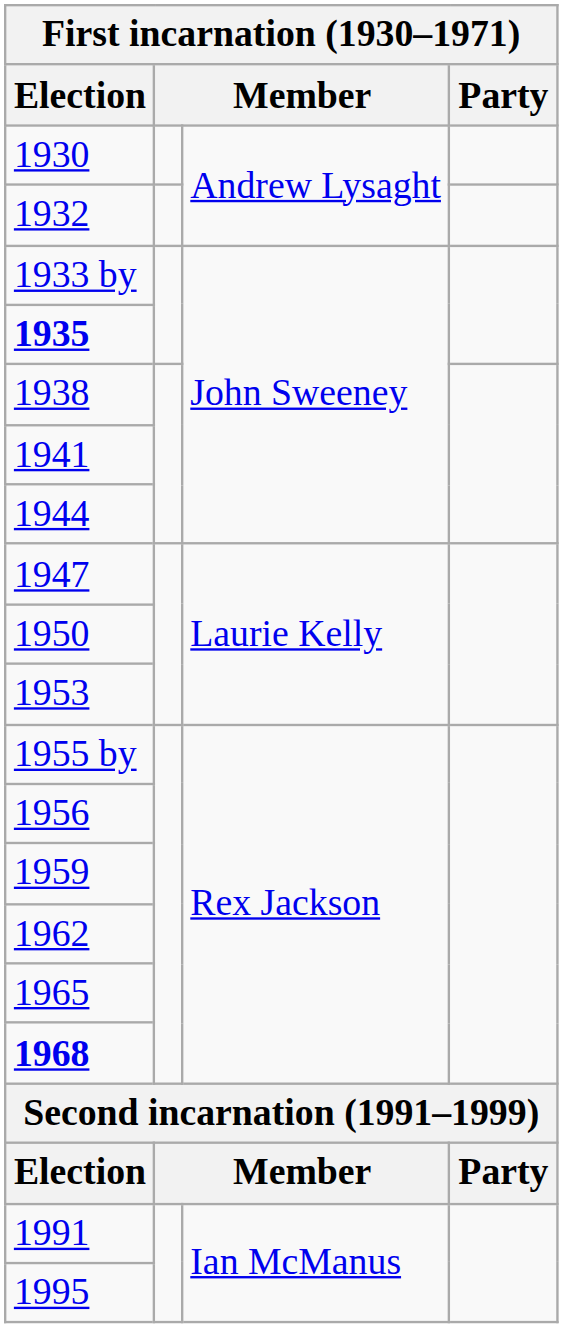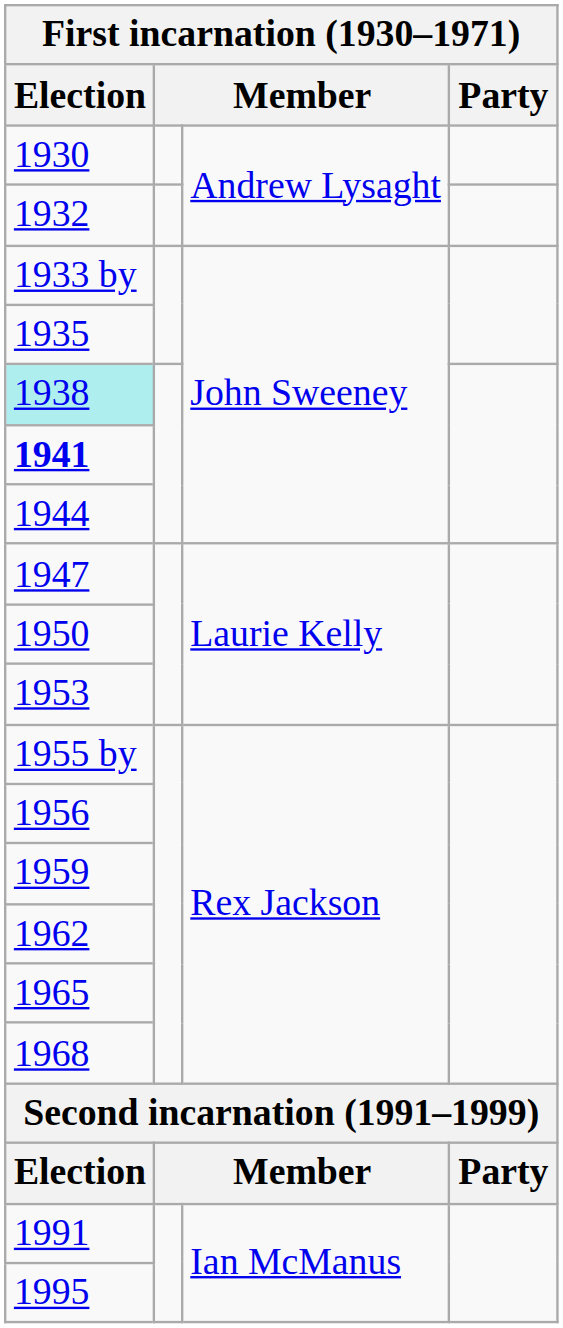(52, 333) bold -> (52, 333) normal
(52, 393) no background -> (52, 393) paleturquoise background
(52, 453) normal -> (52, 453) bold
(52, 1052) bold -> (52, 1052) normal
